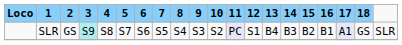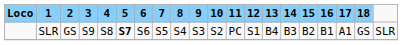(88, 31) paleturquoise background -> (88, 31) no background
(125, 31) normal -> (125, 31) bold
(235, 31) lavender background -> (235, 31) no background
(345, 31) lavender background -> (345, 31) no background
